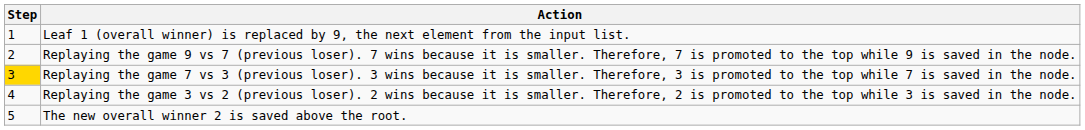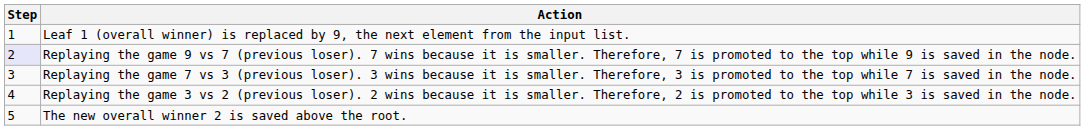(11, 55) no background -> (11, 55) lavender background
(11, 75) gold background -> (11, 75) no background
